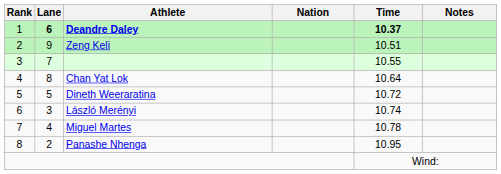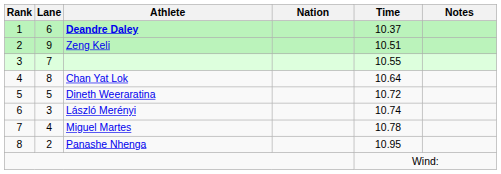(49, 29) bold -> (49, 29) normal
(388, 29) bold -> (388, 29) normal
